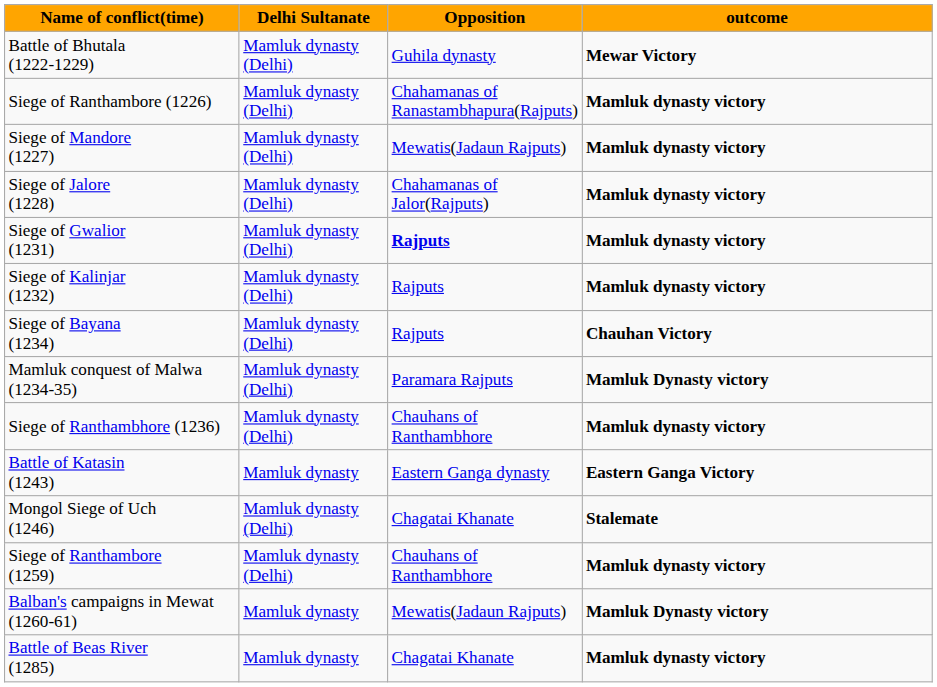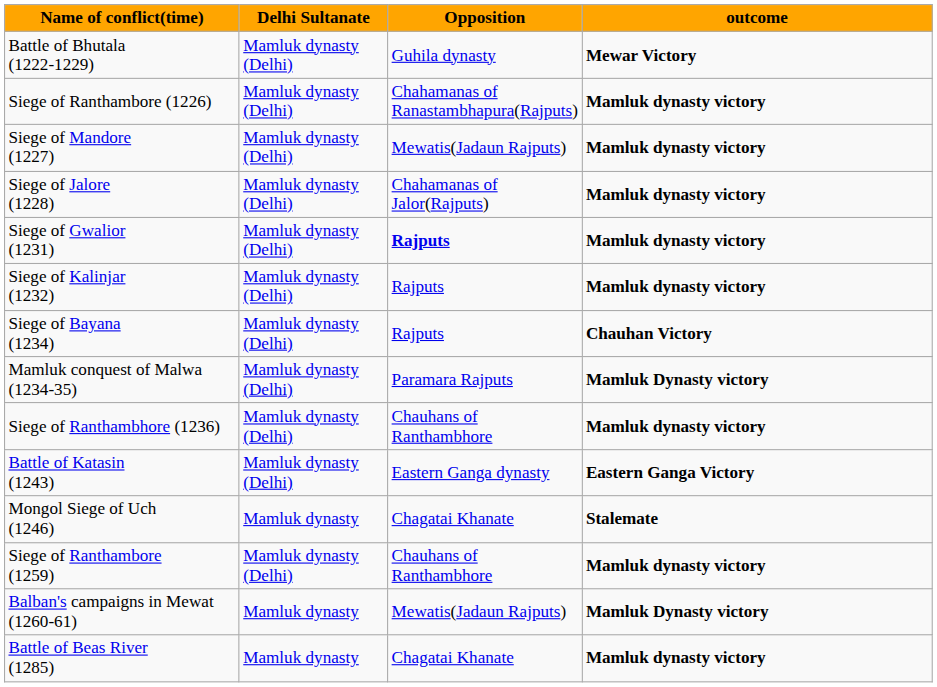(301, 472) Mamluk dynasty -> (301, 472) Mamluk dynasty (Delhi)
(301, 518) Mamluk dynasty (Delhi) -> (301, 518) Mamluk dynasty
